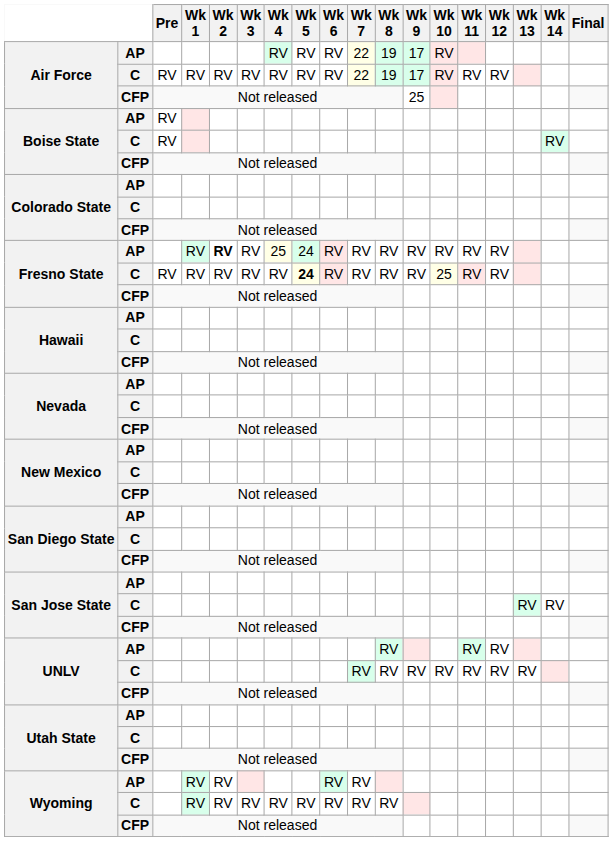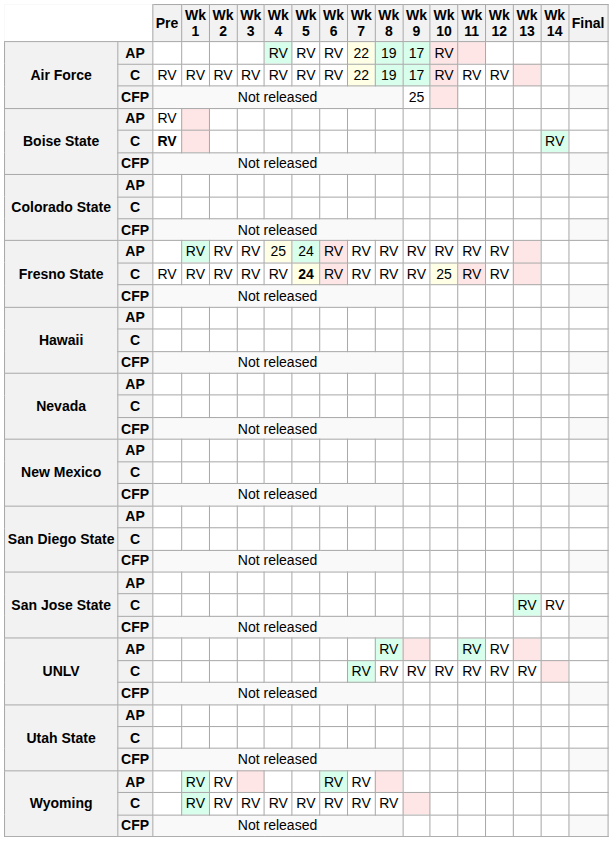(167, 141) normal -> (167, 141) bold
(223, 251) bold -> (223, 251) normal
